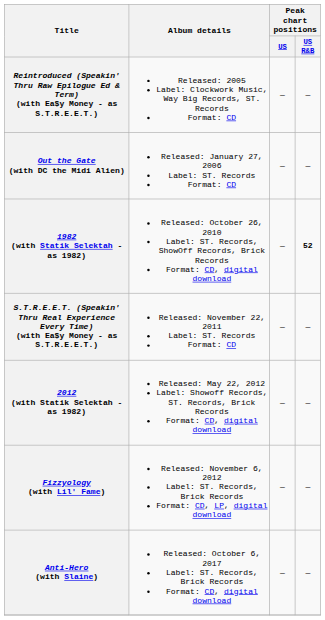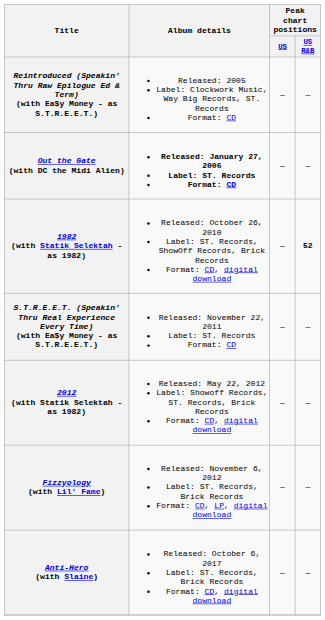(199, 171) normal -> (199, 171) bold
